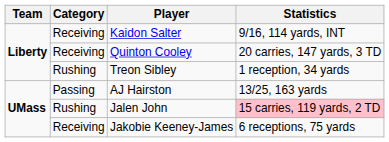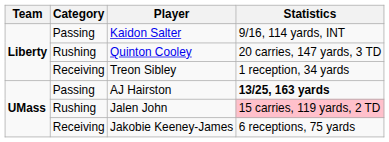(79, 33) Receiving -> (74, 33) Passing
(79, 52) Receiving -> (74, 52) Rushing
(74, 71) Rushing -> (79, 71) Receiving
(283, 89) normal -> (284, 89) bold
